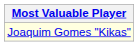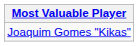(69, 31) lightyellow background -> (69, 31) no background
